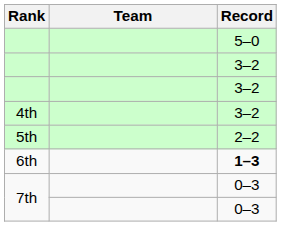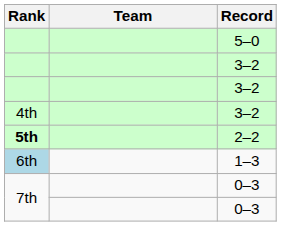(27, 137) normal -> (27, 137) bold
(27, 161) no background -> (27, 161) lightblue background
(247, 161) bold -> (247, 161) normal
